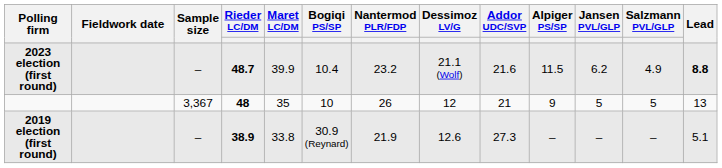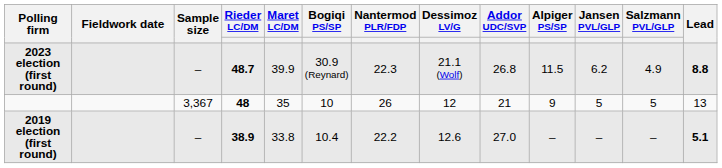(327, 69) 10.4 -> (327, 68) 30.9 (Reynard)
(385, 69) 23.2 -> (385, 69) 22.3
(504, 69) 21.6 -> (504, 69) 26.8
(327, 137) 30.9 (Reynard) -> (327, 137) 10.4
(385, 137) 21.9 -> (385, 137) 22.2
(504, 137) 27.3 -> (504, 137) 27.0
(700, 137) normal -> (700, 137) bold
